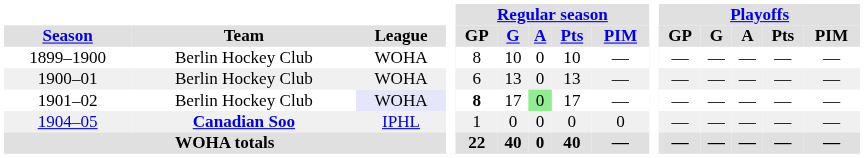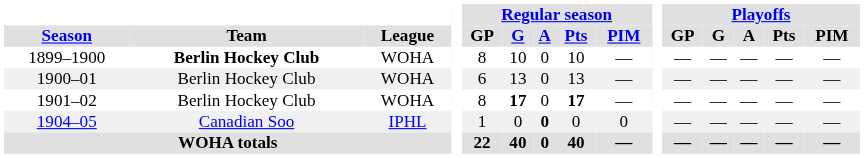(244, 57) normal -> (247, 57) bold
(401, 100) lavender background -> (407, 100) no background
(477, 100) bold -> (482, 100) normal
(513, 100) normal -> (518, 100) bold
(540, 100) lightgreen background -> (545, 100) no background
(572, 100) normal -> (576, 100) bold
(244, 121) bold -> (247, 121) normal
(540, 121) normal -> (545, 121) bold
